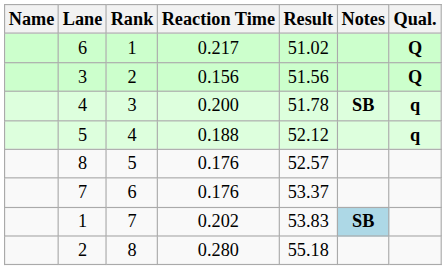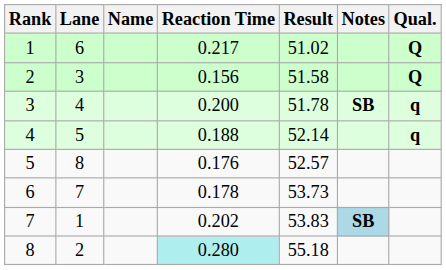columns swapped: (132, 18) <-> (32, 18)
(308, 76) 51.56 -> (308, 76) 51.58
(308, 134) 52.12 -> (308, 134) 52.14
(218, 192) 0.176 -> (218, 192) 0.178
(308, 192) 53.37 -> (308, 192) 53.73
(218, 250) no background -> (218, 250) paleturquoise background
